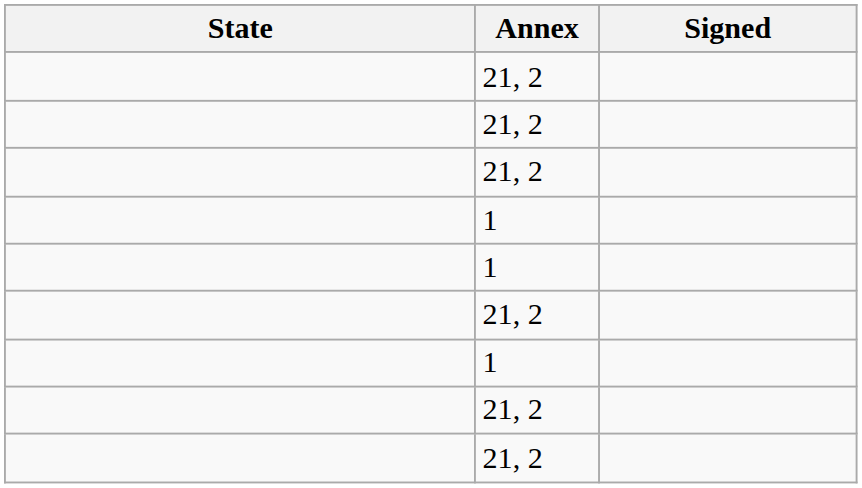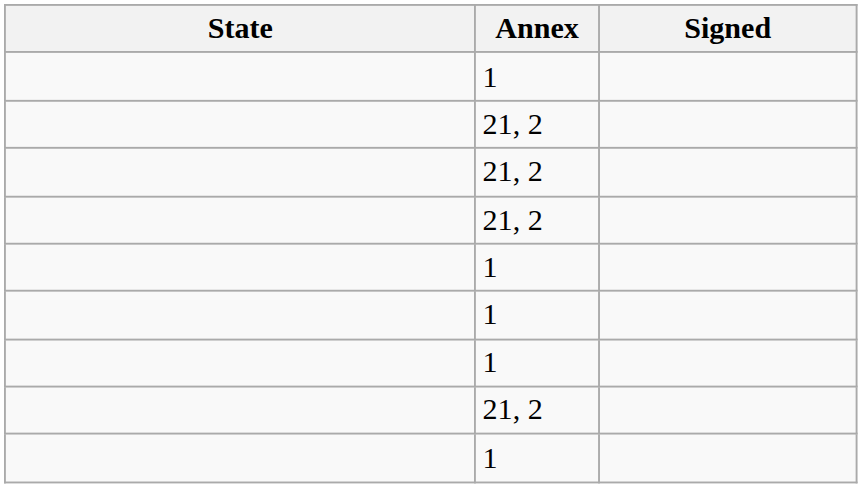(513, 76) 21, 2 -> (490, 76) 1
(490, 219) 1 -> (513, 219) 21, 2
(513, 314) 21, 2 -> (490, 314) 1
(513, 457) 21, 2 -> (490, 457) 1
